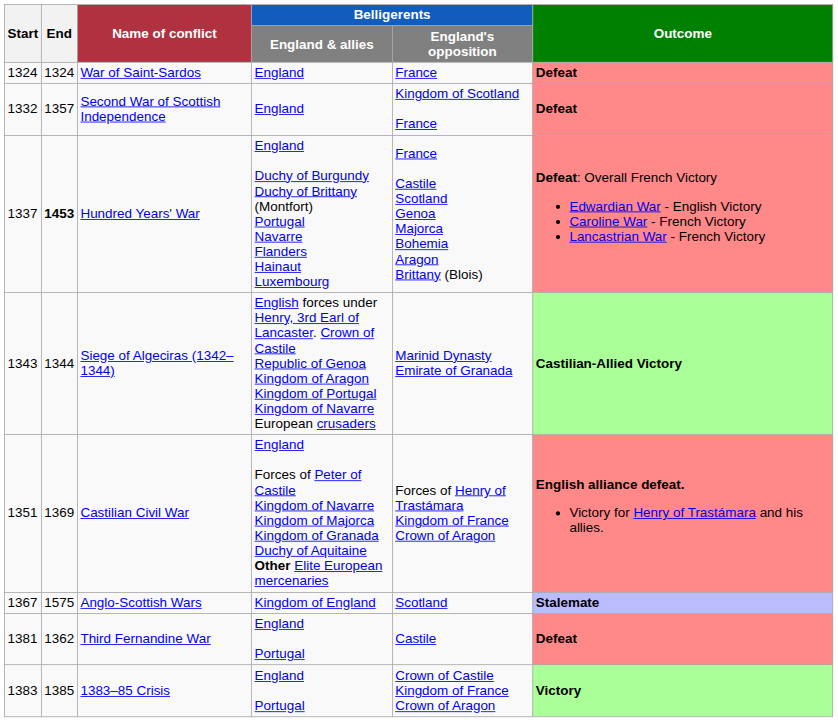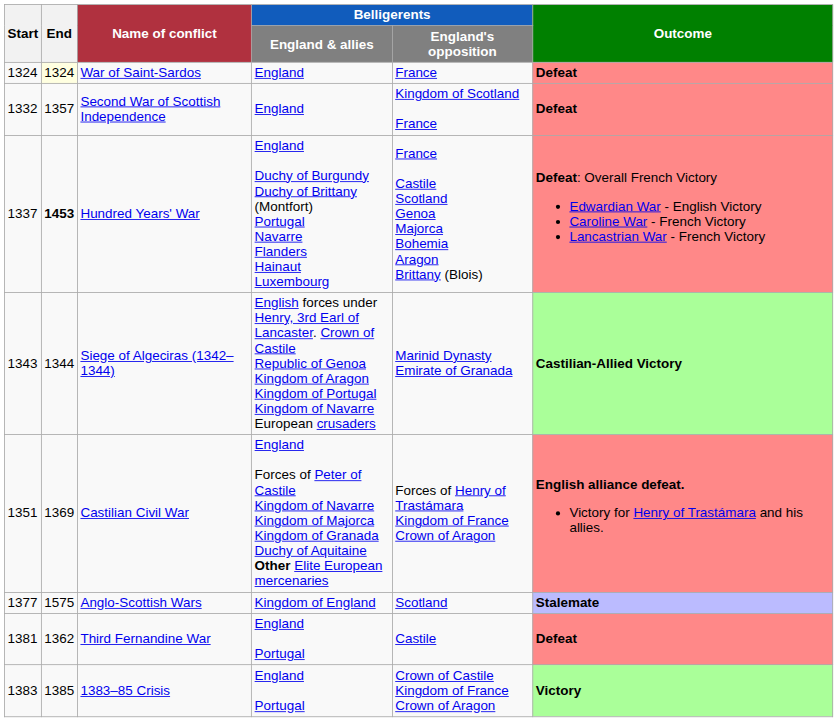(59, 72) no background -> (59, 72) lightyellow background
(22, 602) 1367 -> (22, 602) 1377
